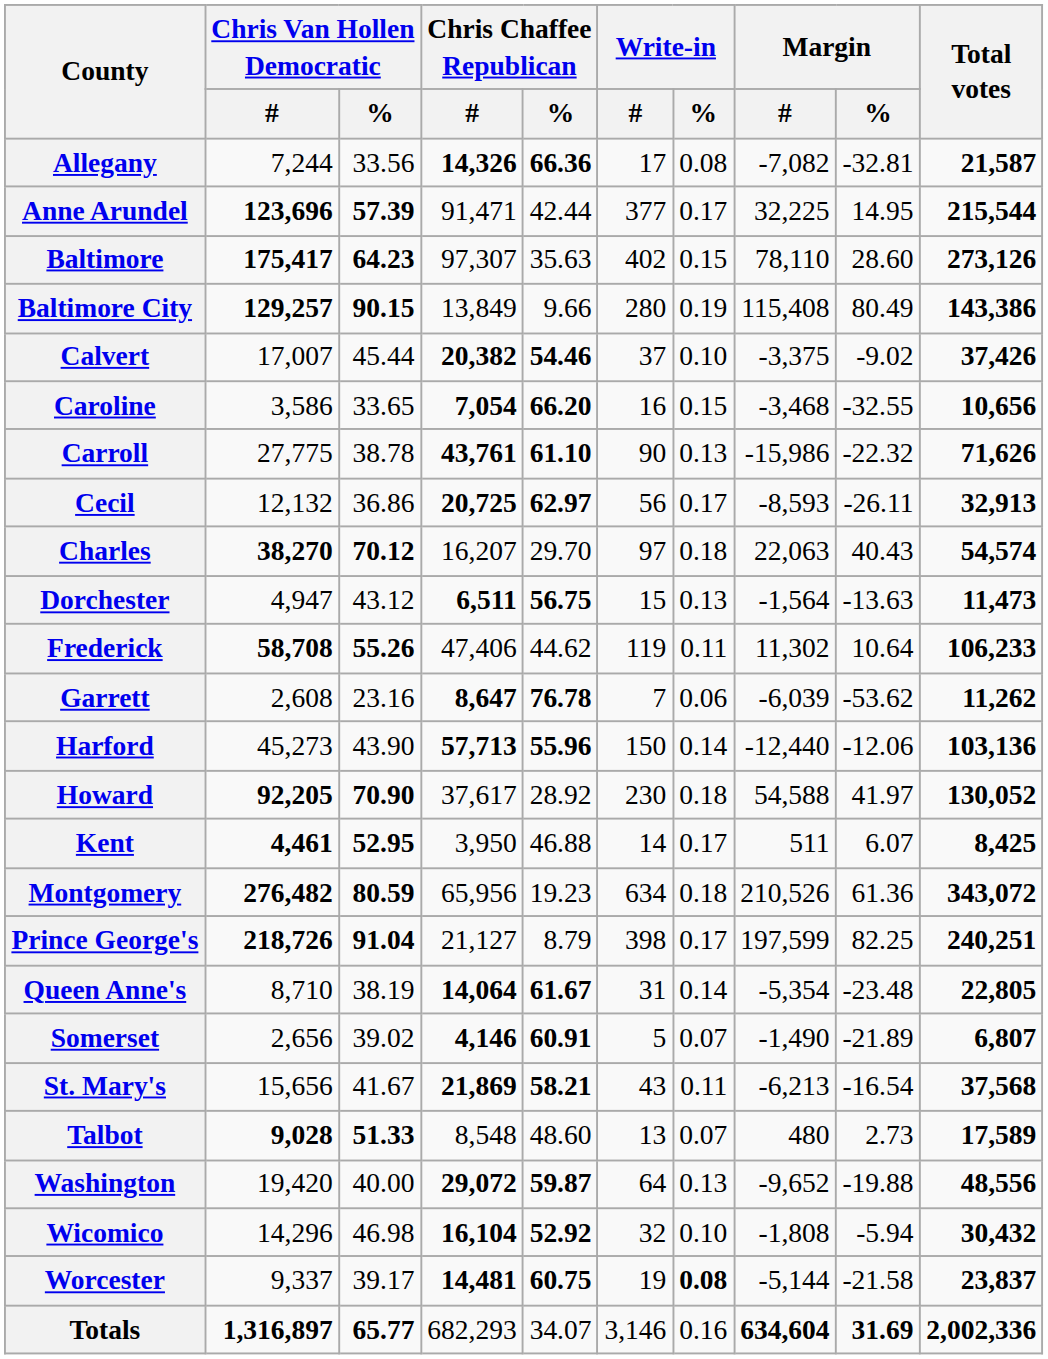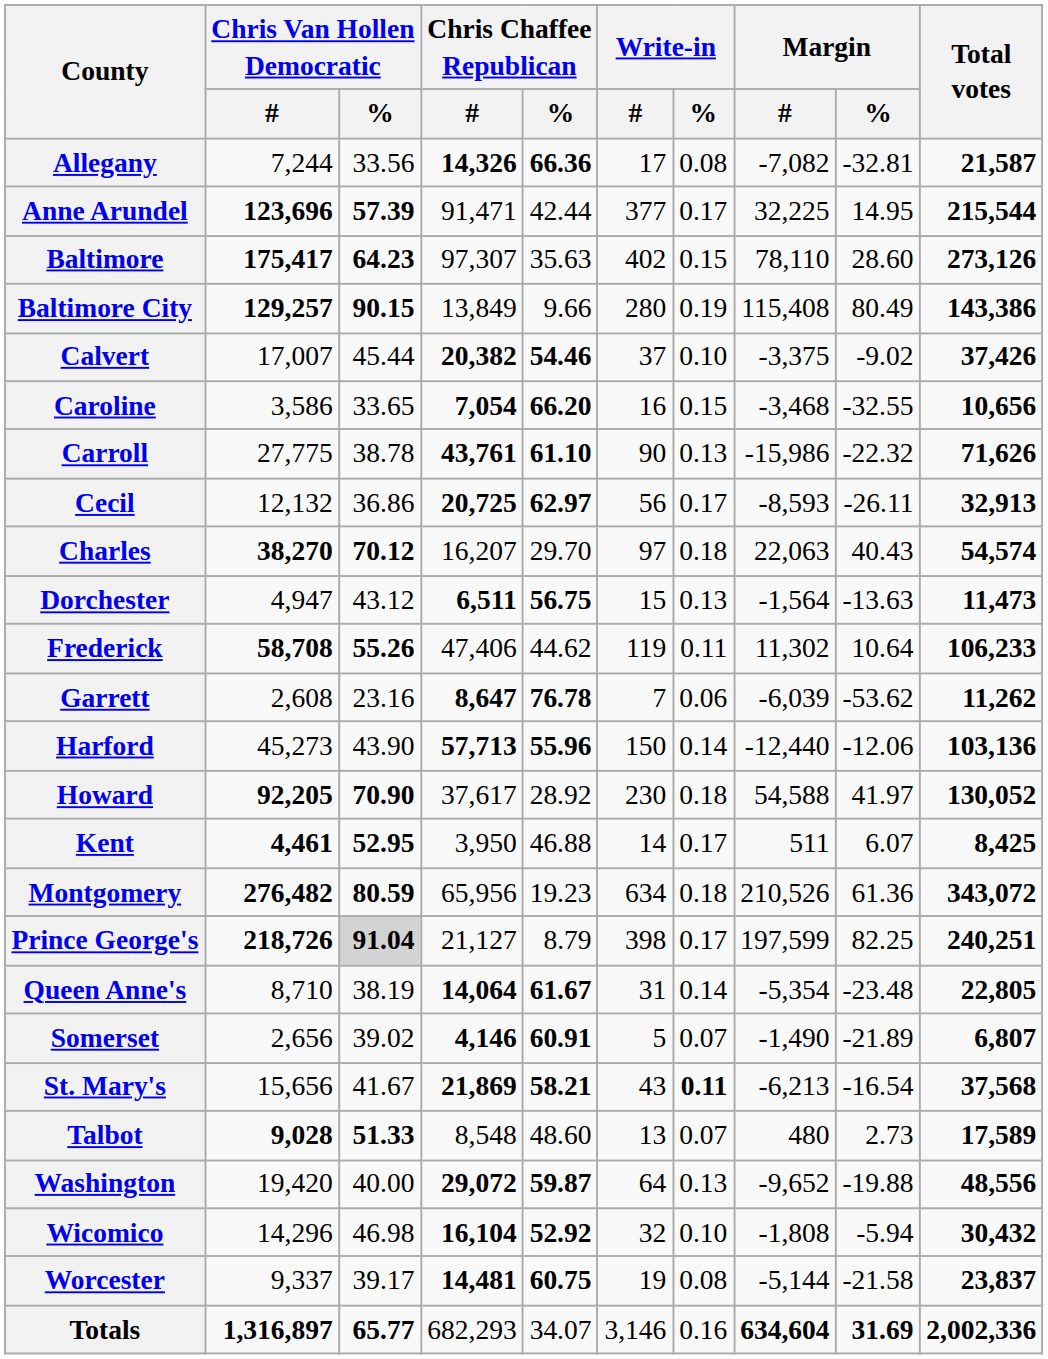(384, 940) no background -> (384, 940) lightgrey background
(704, 1086) normal -> (704, 1086) bold
(703, 1281) bold -> (703, 1281) normal
